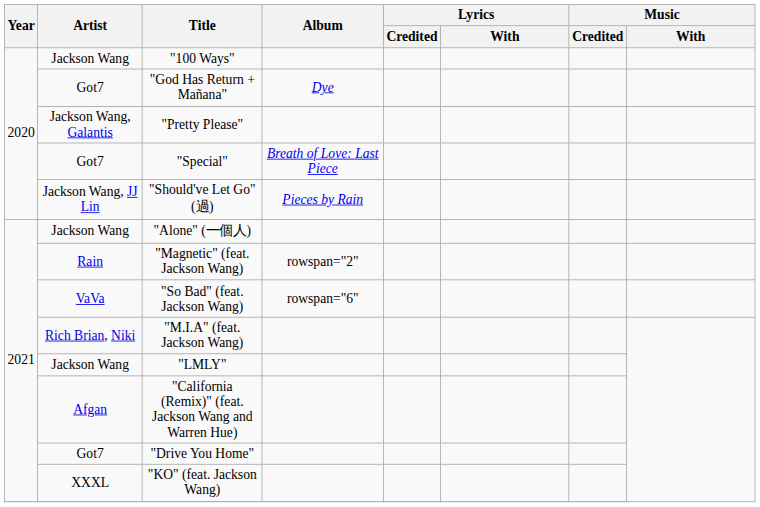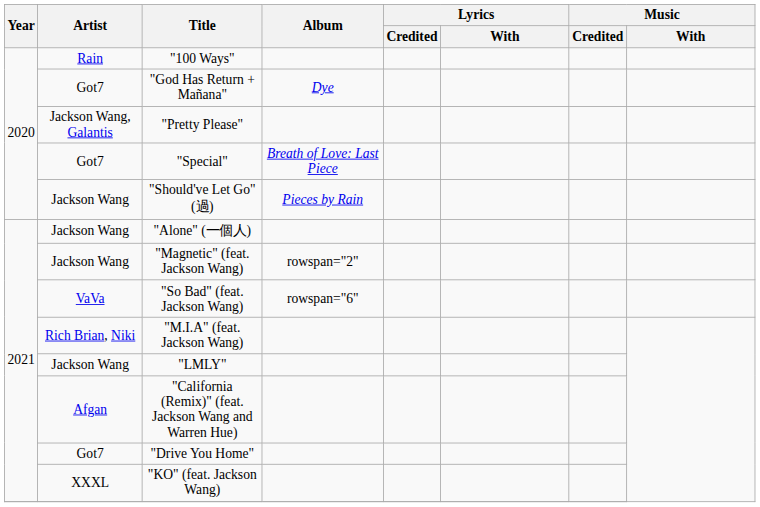(90, 58) Jackson Wang -> (90, 58) Rain
(90, 199) Jackson Wang, JJ Lin -> (90, 199) Jackson Wang
(90, 261) Rain -> (90, 261) Jackson Wang
